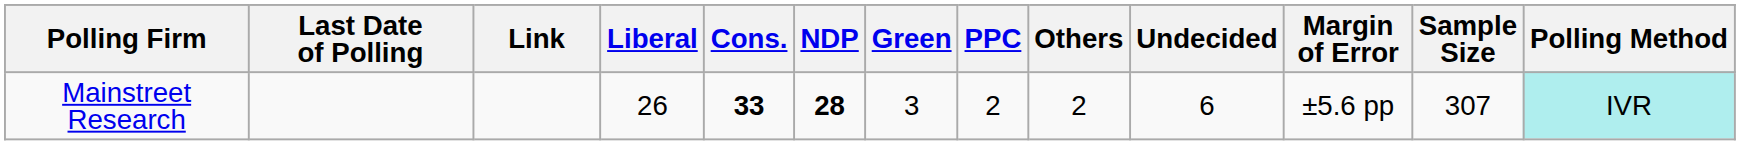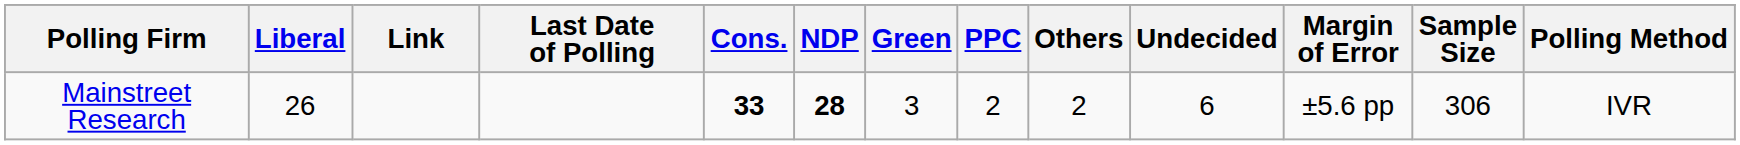columns swapped: (360, 39) <-> (652, 39)
(1468, 105) 307 -> (1468, 105) 306
(1629, 105) paleturquoise background -> (1629, 105) no background
